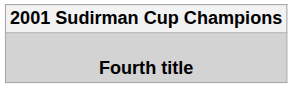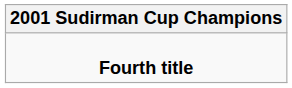(146, 67) lightgrey background -> (146, 67) no background
